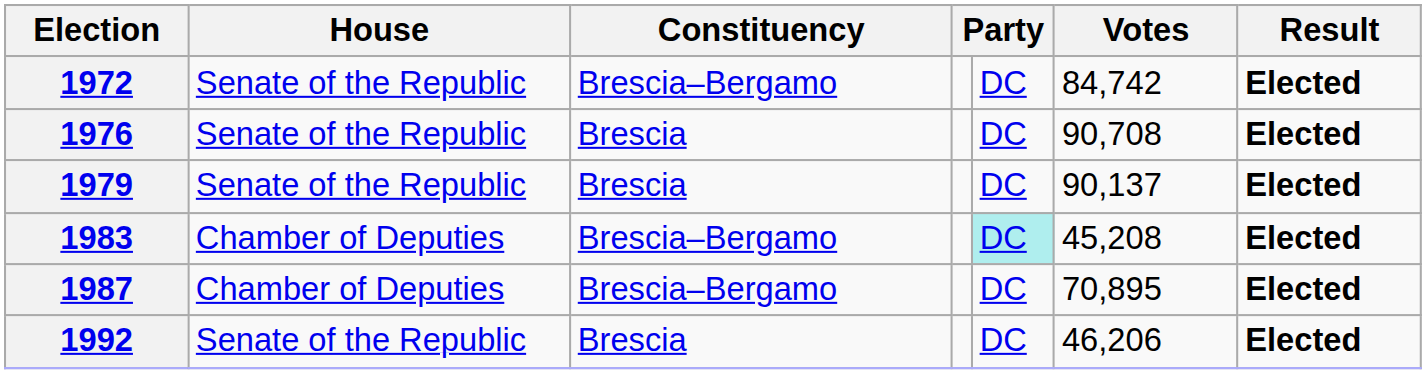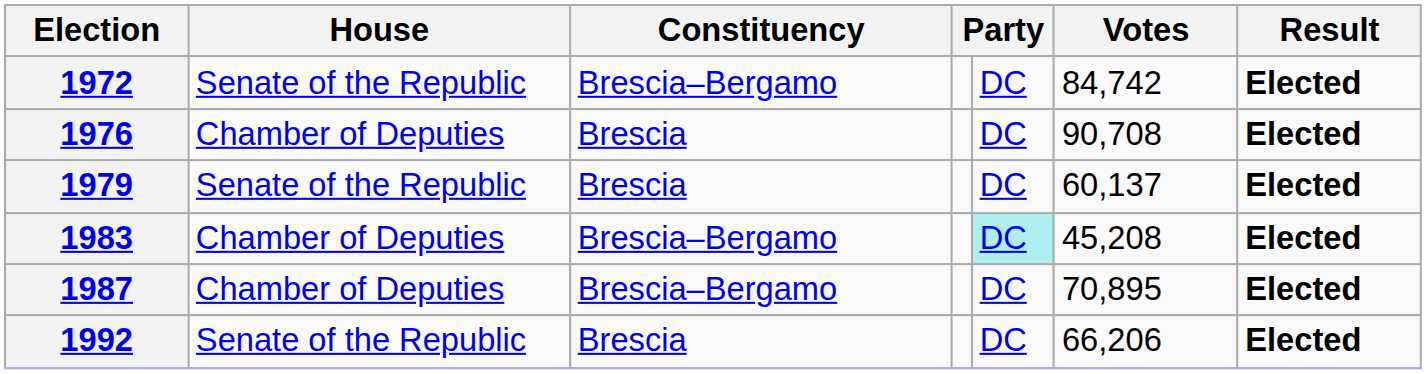(361, 133) Senate of the Republic -> (350, 133) Chamber of Deputies
(1112, 185) 90,137 -> (1112, 185) 60,137
(1112, 340) 46,206 -> (1112, 340) 66,206
